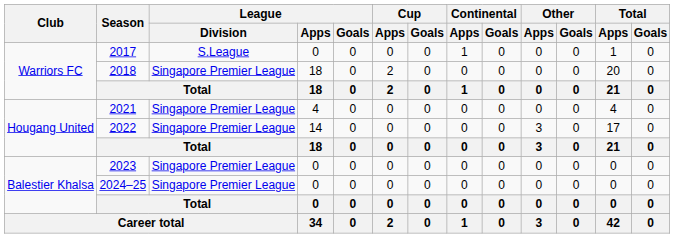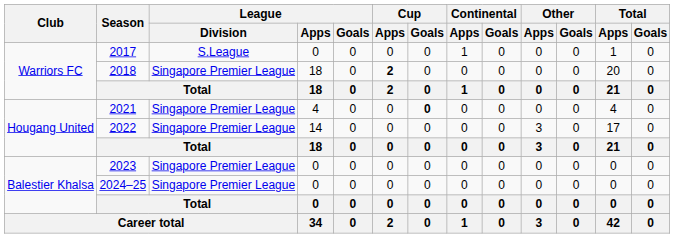(390, 71) normal -> (390, 71) bold
(427, 109) normal -> (427, 109) bold
